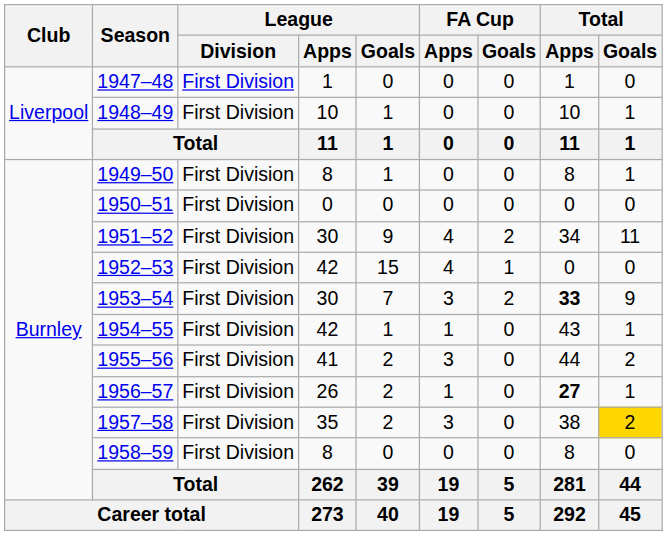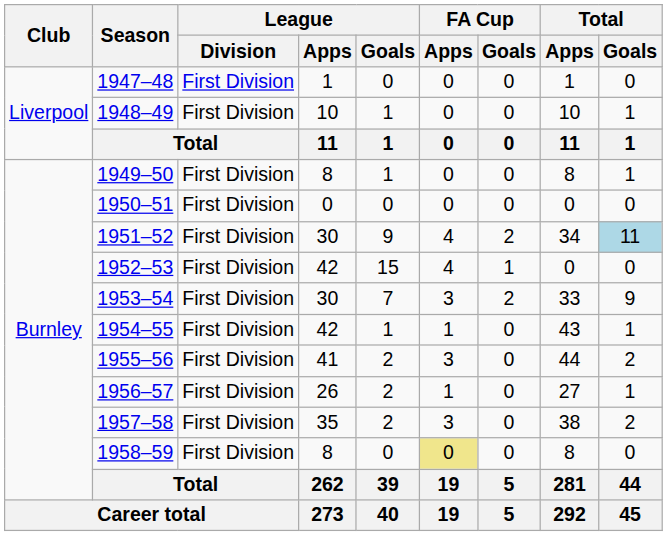(630, 236) no background -> (630, 236) lightblue background
(570, 298) bold -> (570, 298) normal
(570, 391) bold -> (570, 391) normal
(630, 422) gold background -> (630, 422) no background
(448, 453) no background -> (448, 453) khaki background
